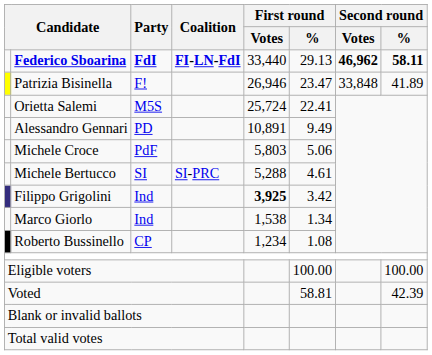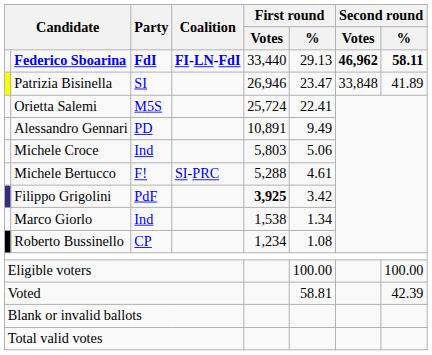(141, 83) F! -> (141, 83) SI
(146, 151) PdF -> (144, 151) Ind
(141, 173) SI -> (141, 173) F!
(144, 196) Ind -> (146, 196) PdF
